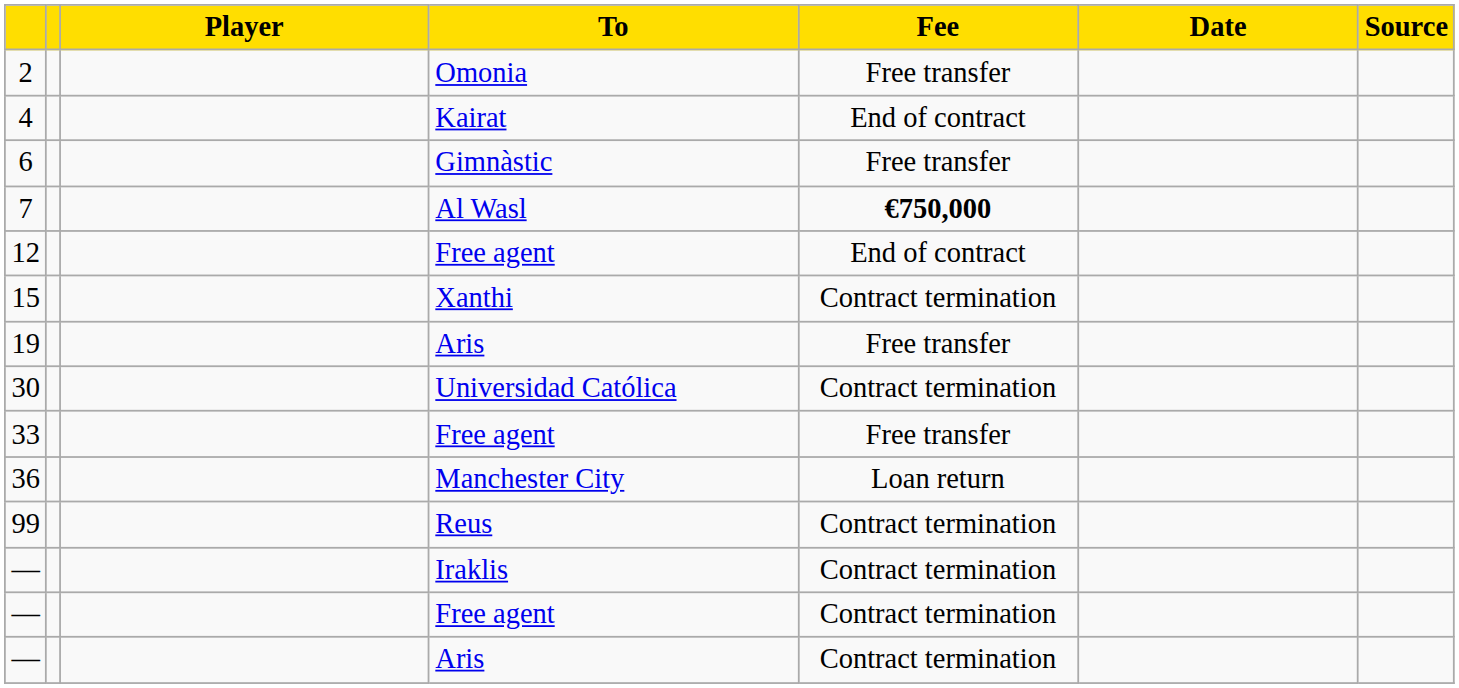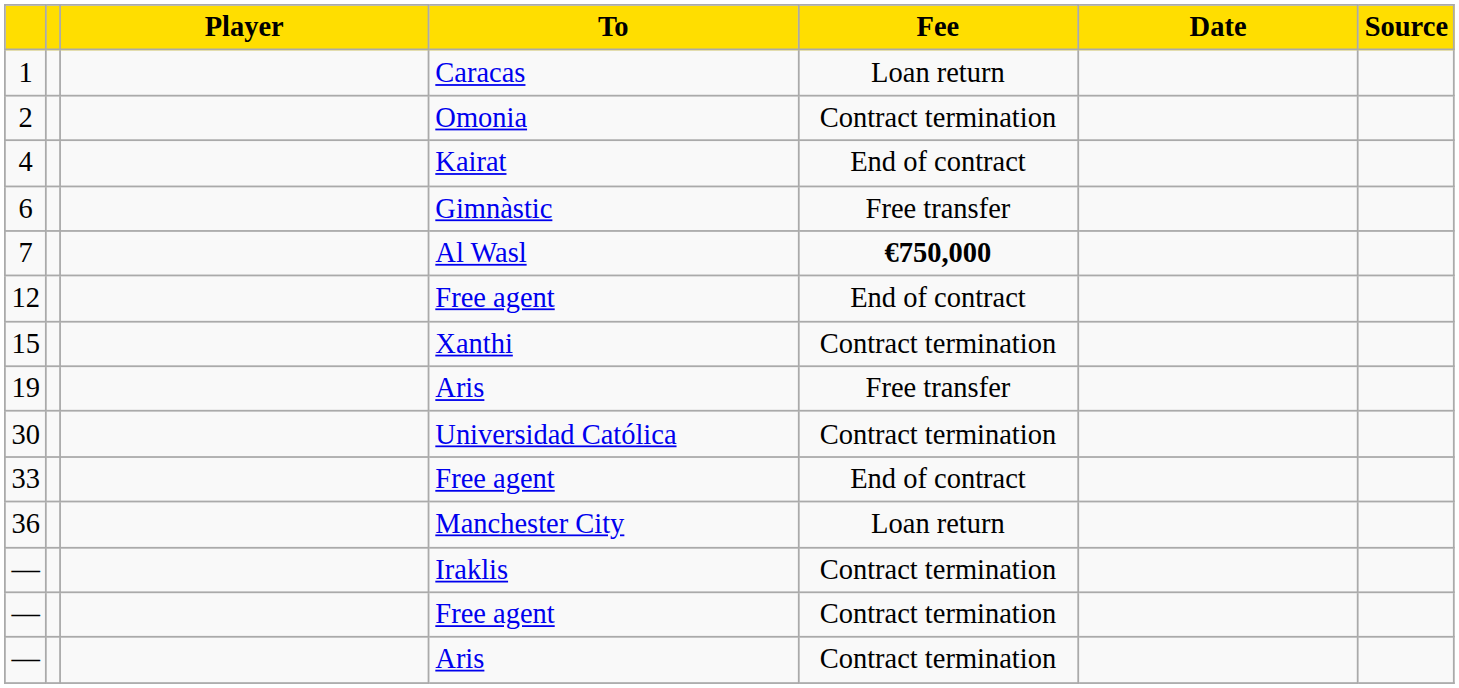+ row: (26, 72)
(938, 72) Free transfer -> (938, 117) Contract termination
(938, 433) Free transfer -> (938, 478) End of contract
- row: (26, 523)
